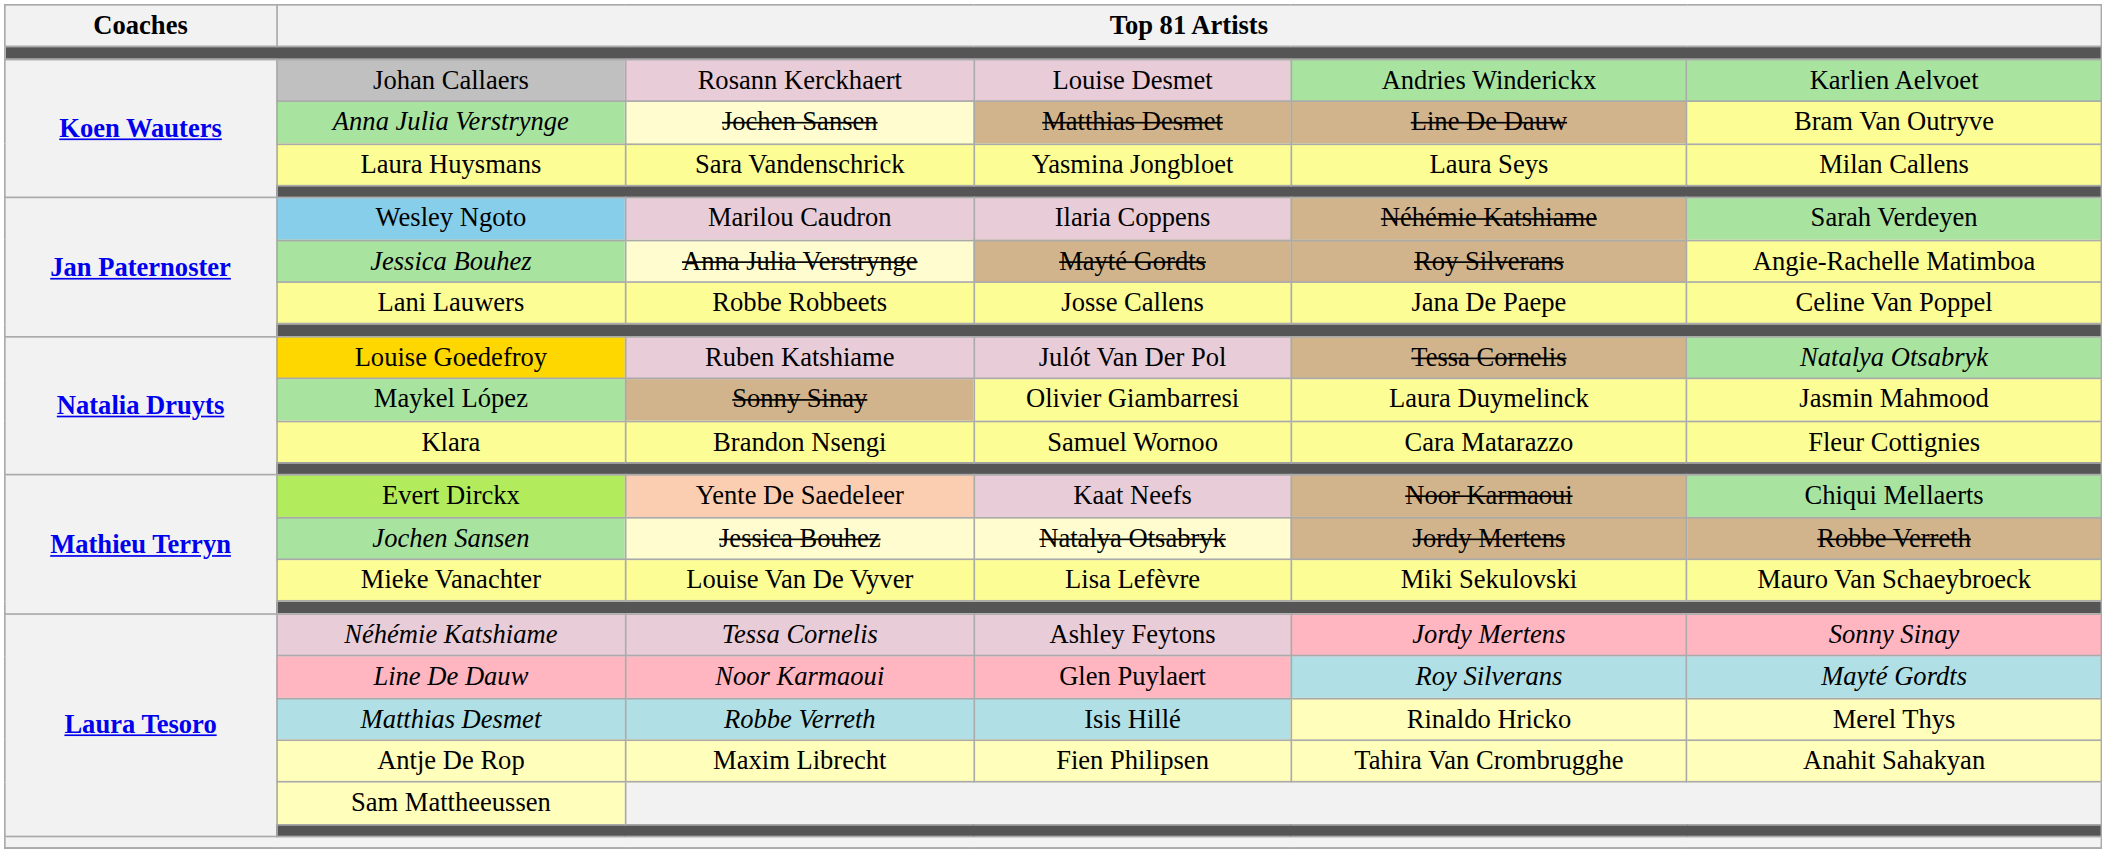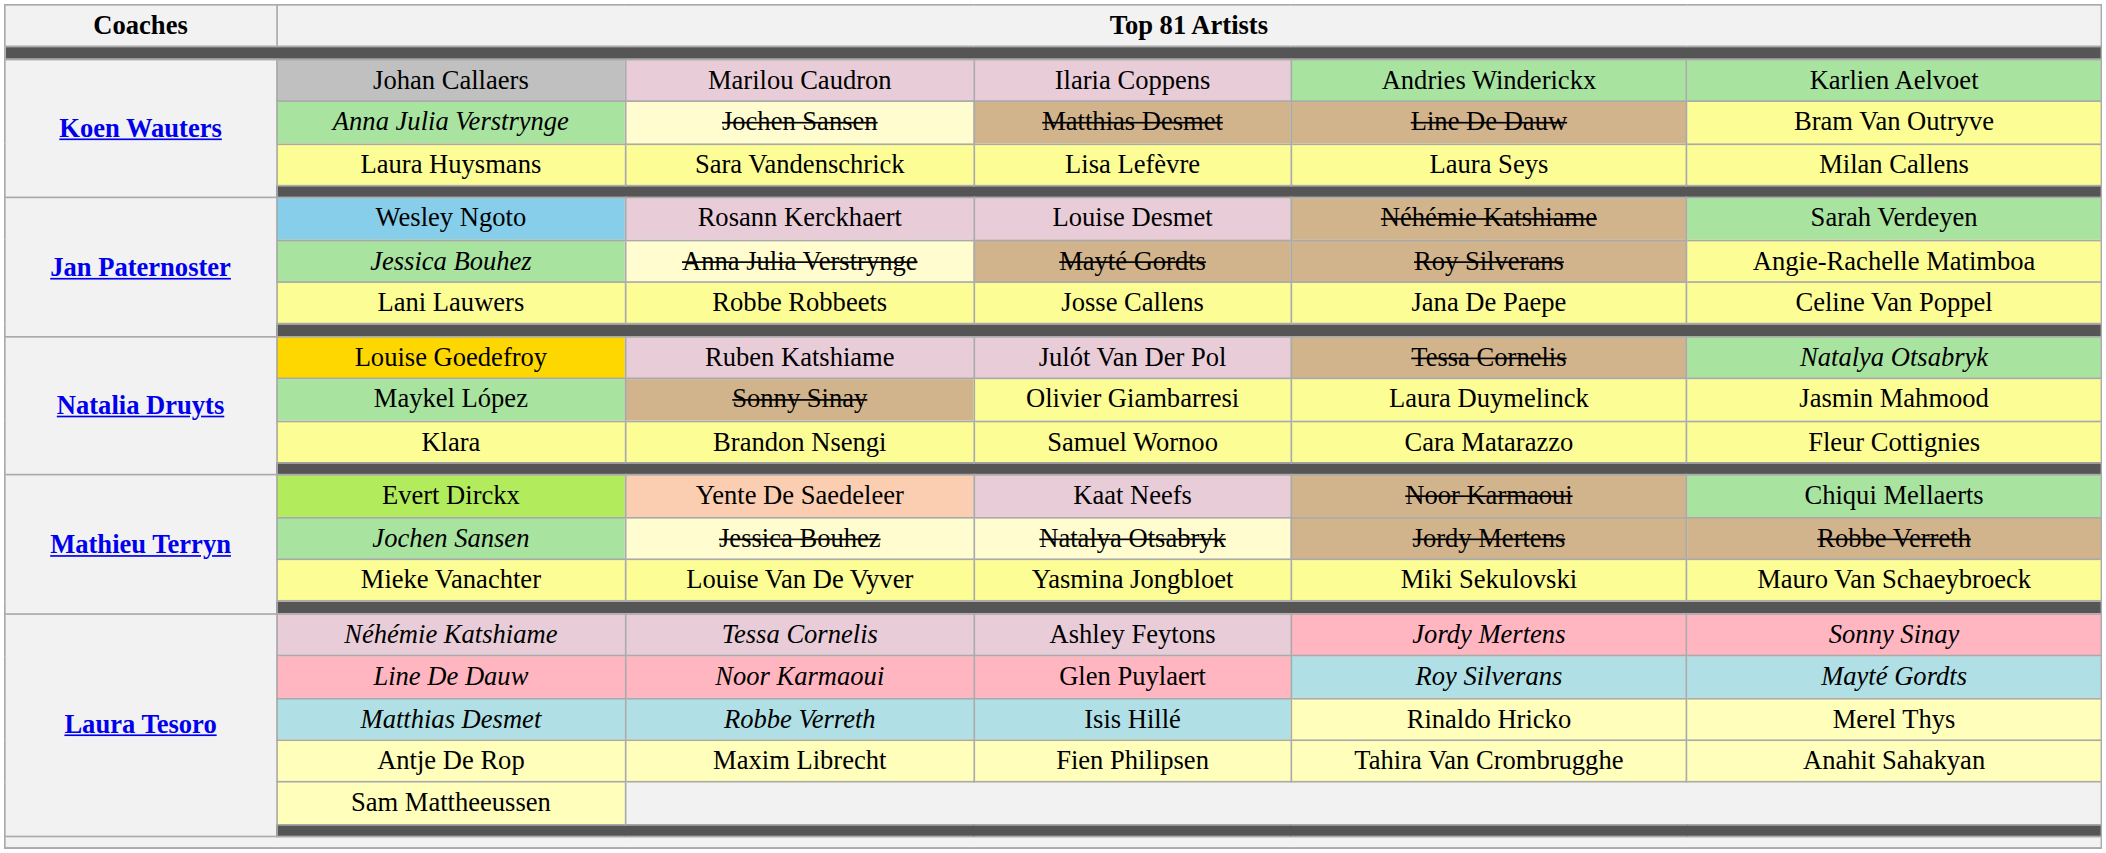(800, 79) Rosann Kerckhaert -> (800, 79) Marilou Caudron
(1133, 79) Louise Desmet -> (1133, 79) Ilaria Coppens
(1133, 164) Yasmina Jongbloet -> (1133, 164) Lisa Lefèvre
(800, 218) Marilou Caudron -> (800, 218) Rosann Kerckhaert
(1133, 218) Ilaria Coppens -> (1133, 218) Louise Desmet
(1133, 580) Lisa Lefèvre -> (1133, 580) Yasmina Jongbloet
